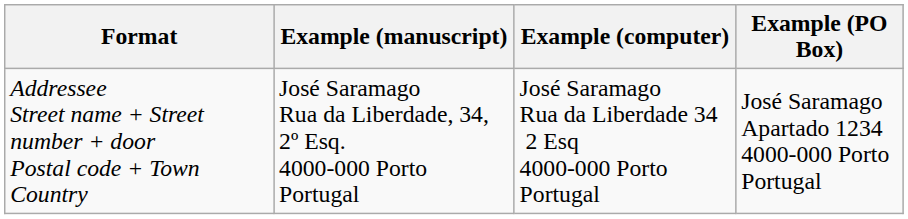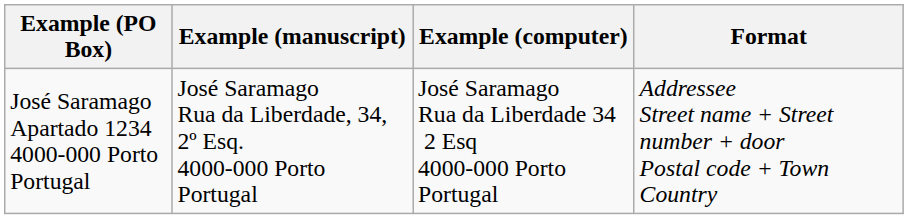columns swapped: (139, 36) <-> (819, 36)
